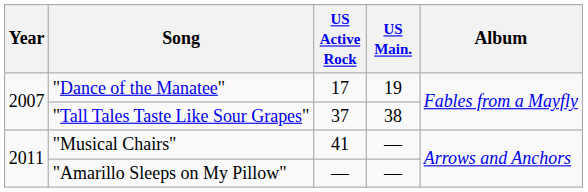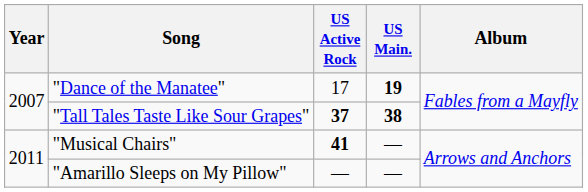(393, 87) normal -> (393, 87) bold
(340, 115) normal -> (340, 115) bold
(393, 115) normal -> (393, 115) bold
(340, 144) normal -> (340, 144) bold
